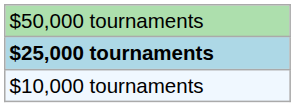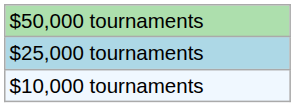(112, 53) bold -> (107, 53) normal
